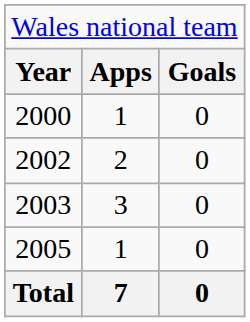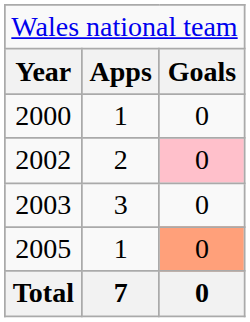(202, 159) no background -> (202, 159) pink background
(202, 248) no background -> (202, 248) lightsalmon background
